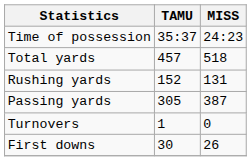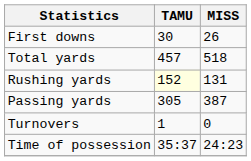rows swapped: (51, 145) <-> (79, 37)
(169, 80) no background -> (169, 80) lightyellow background
